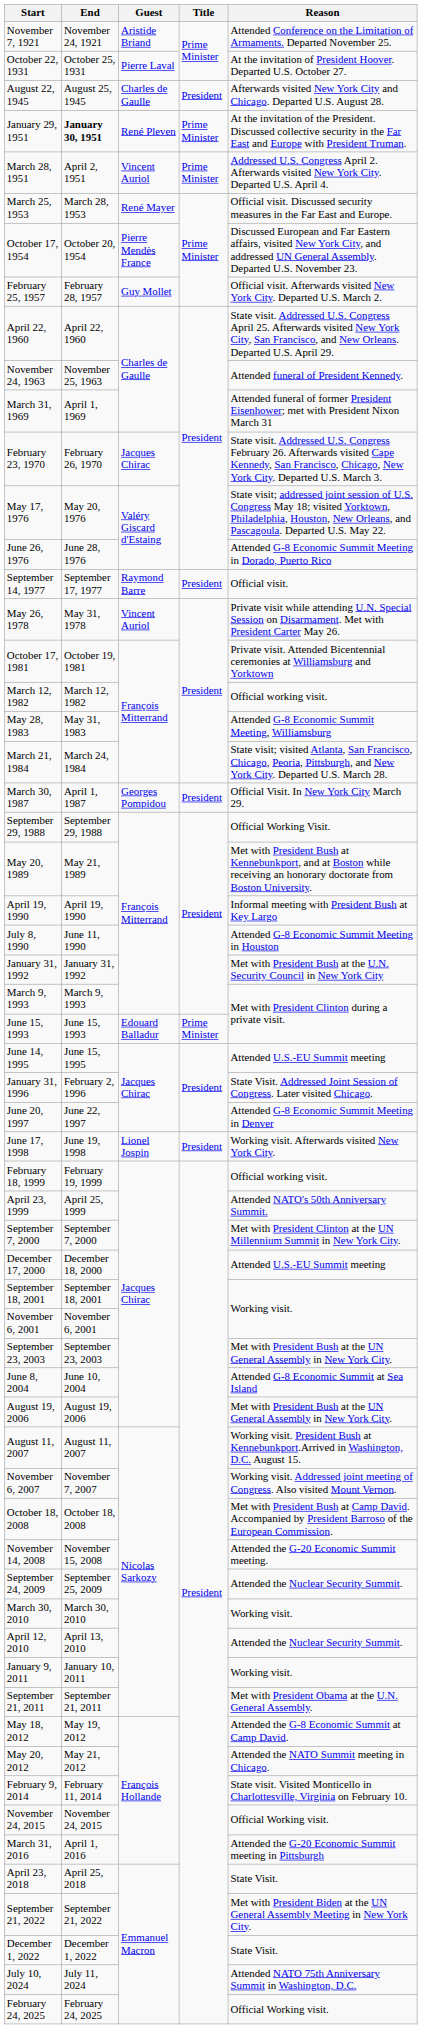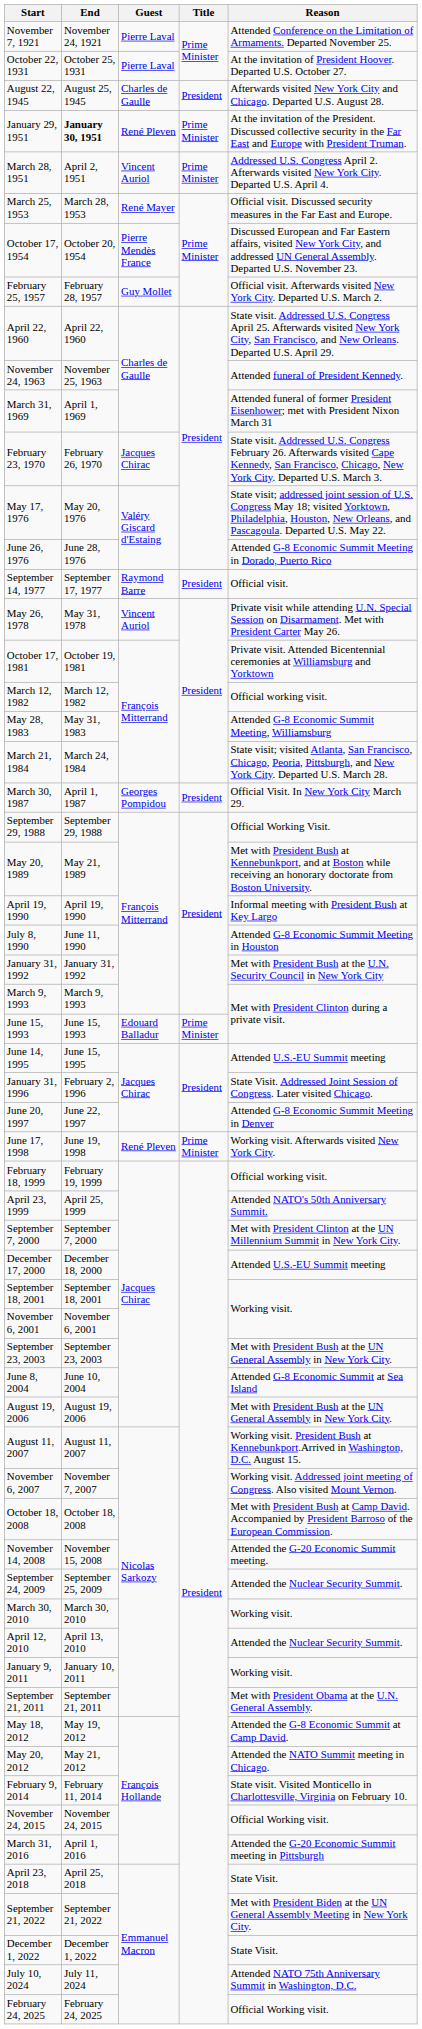(139, 36) Aristide Briand -> (148, 36) Pierre Laval
(135, 1146) Lionel Jospin -> (148, 1146) René Pleven
(202, 1146) President -> (200, 1146) Prime Minister
